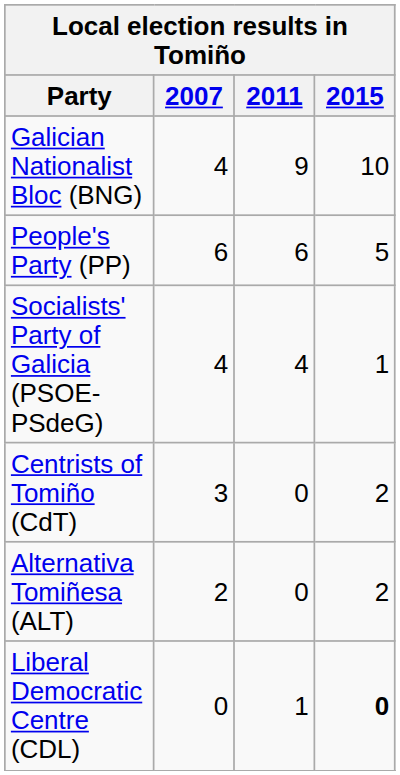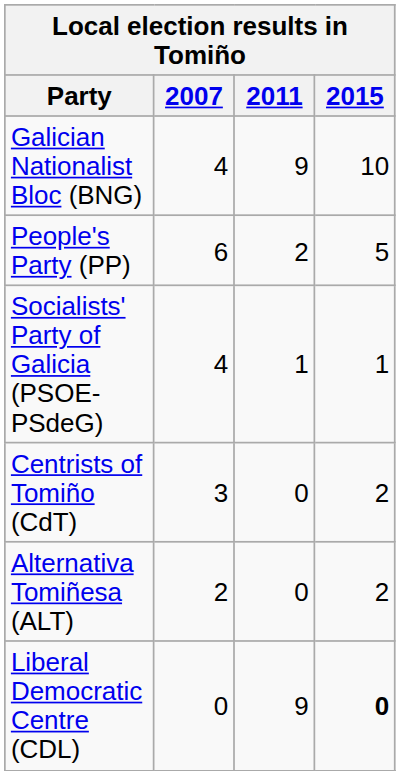(301, 251) 6 -> (301, 251) 2
(301, 365) 4 -> (301, 365) 1
(301, 706) 1 -> (301, 706) 9
